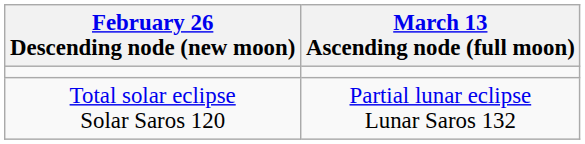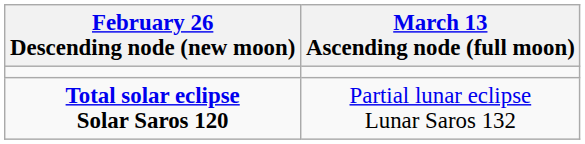(153, 108) normal -> (153, 108) bold
